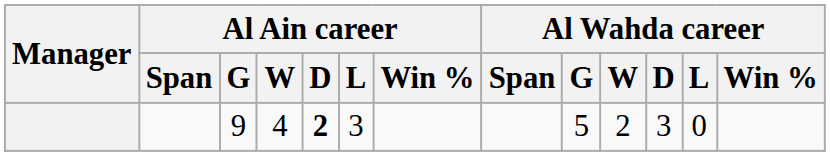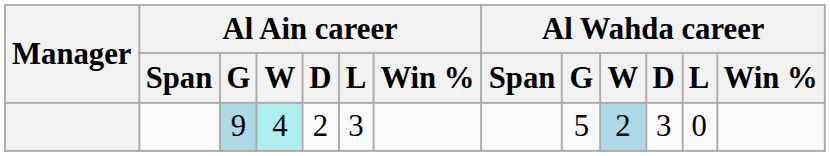(238, 126) no background -> (238, 126) lightblue background
(280, 126) no background -> (280, 126) paleturquoise background
(320, 126) bold -> (320, 126) normal
(623, 126) no background -> (623, 126) lightblue background
